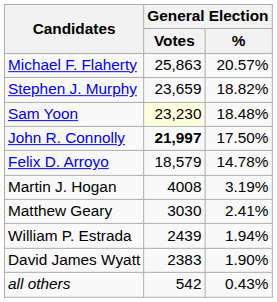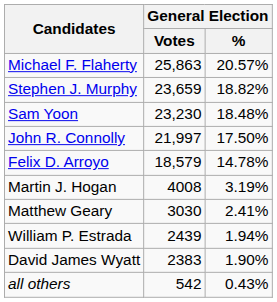(178, 114) lightyellow background -> (178, 114) no background
(178, 138) bold -> (178, 138) normal
